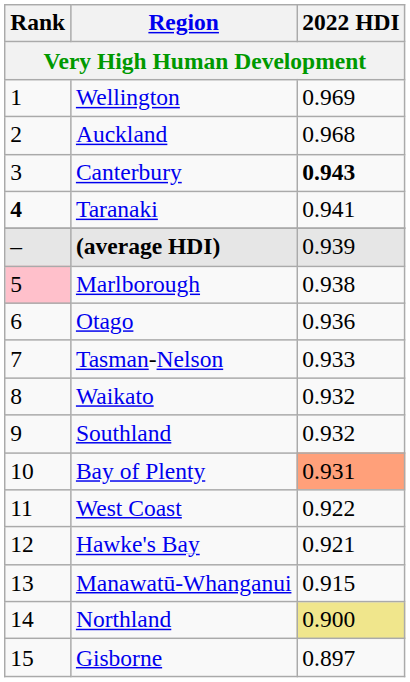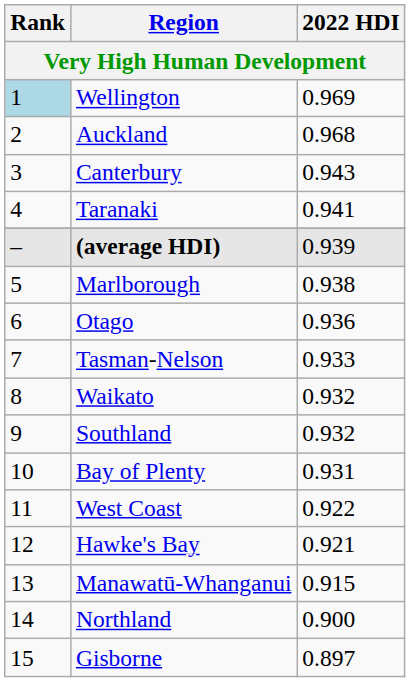(16, 97) no background -> (16, 97) lightblue background
(329, 172) bold -> (329, 172) normal
(16, 209) bold -> (16, 209) normal
(16, 284) pink background -> (16, 284) no background
(329, 470) lightsalmon background -> (329, 470) no background
(329, 619) khaki background -> (329, 619) no background
